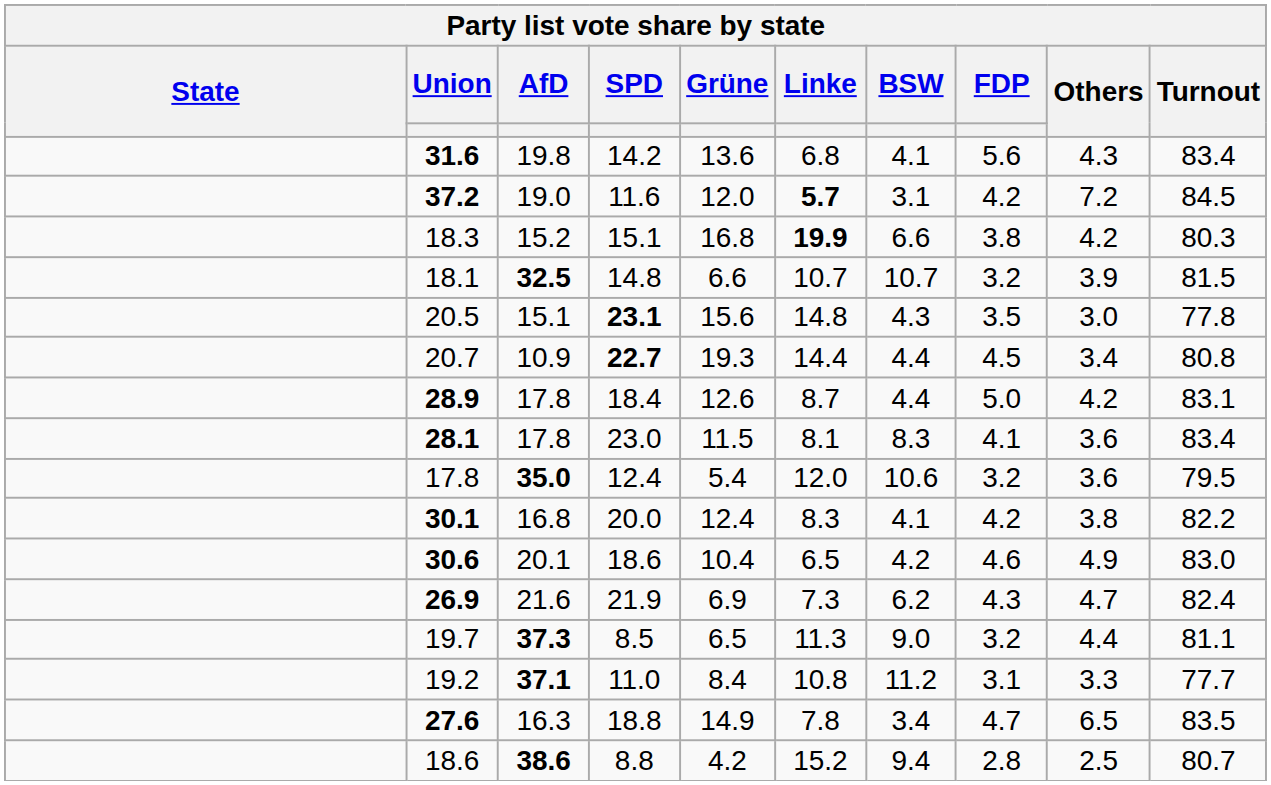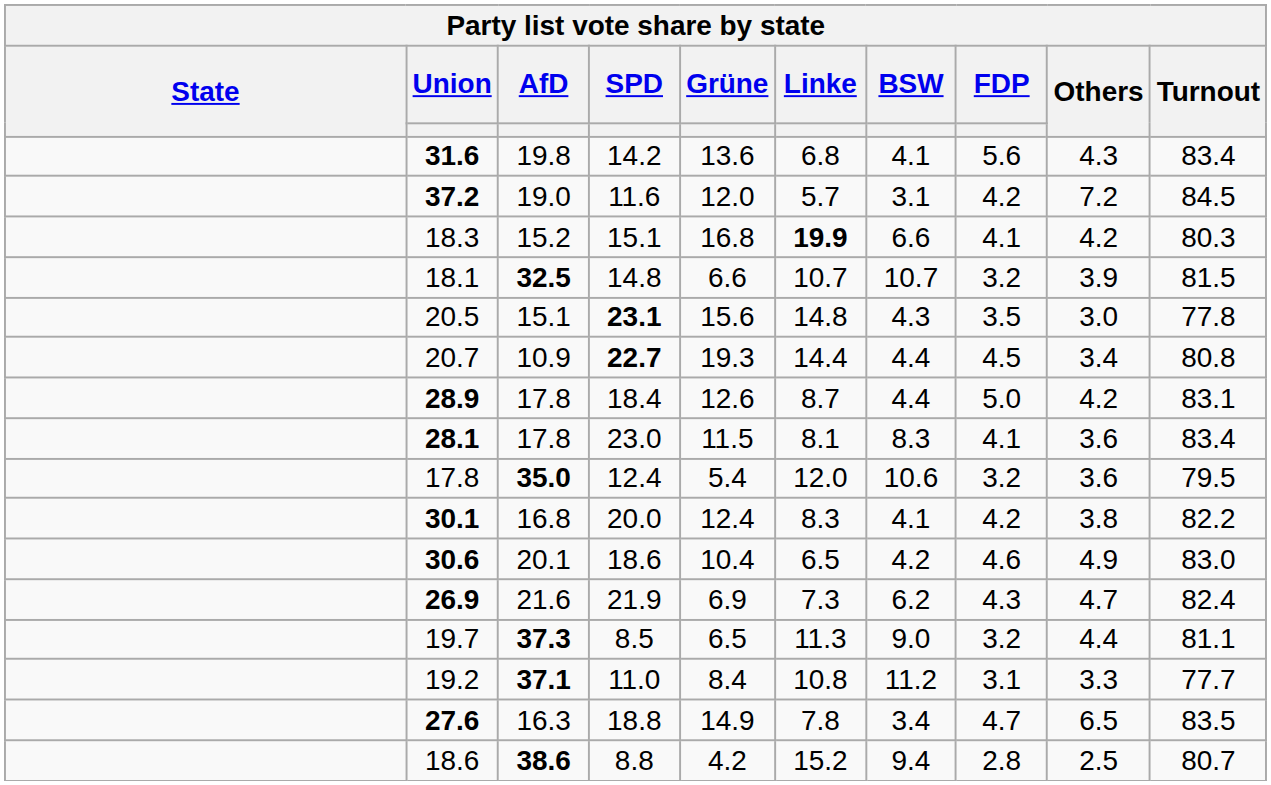(820, 197) bold -> (820, 197) normal
(1002, 237) 3.8 -> (1002, 237) 4.1
